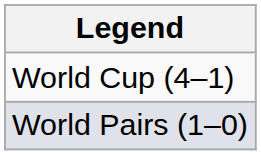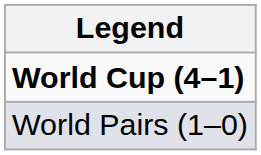(123, 76) normal -> (128, 76) bold
